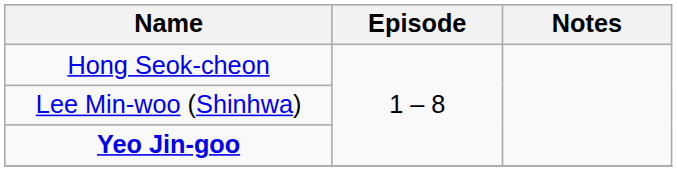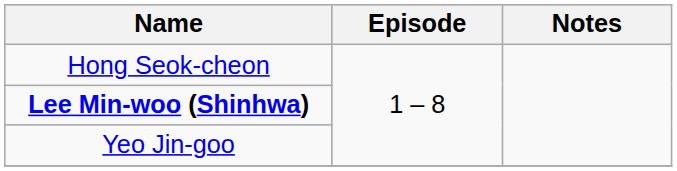(169, 104) normal -> (169, 104) bold
(169, 144) bold -> (169, 144) normal
